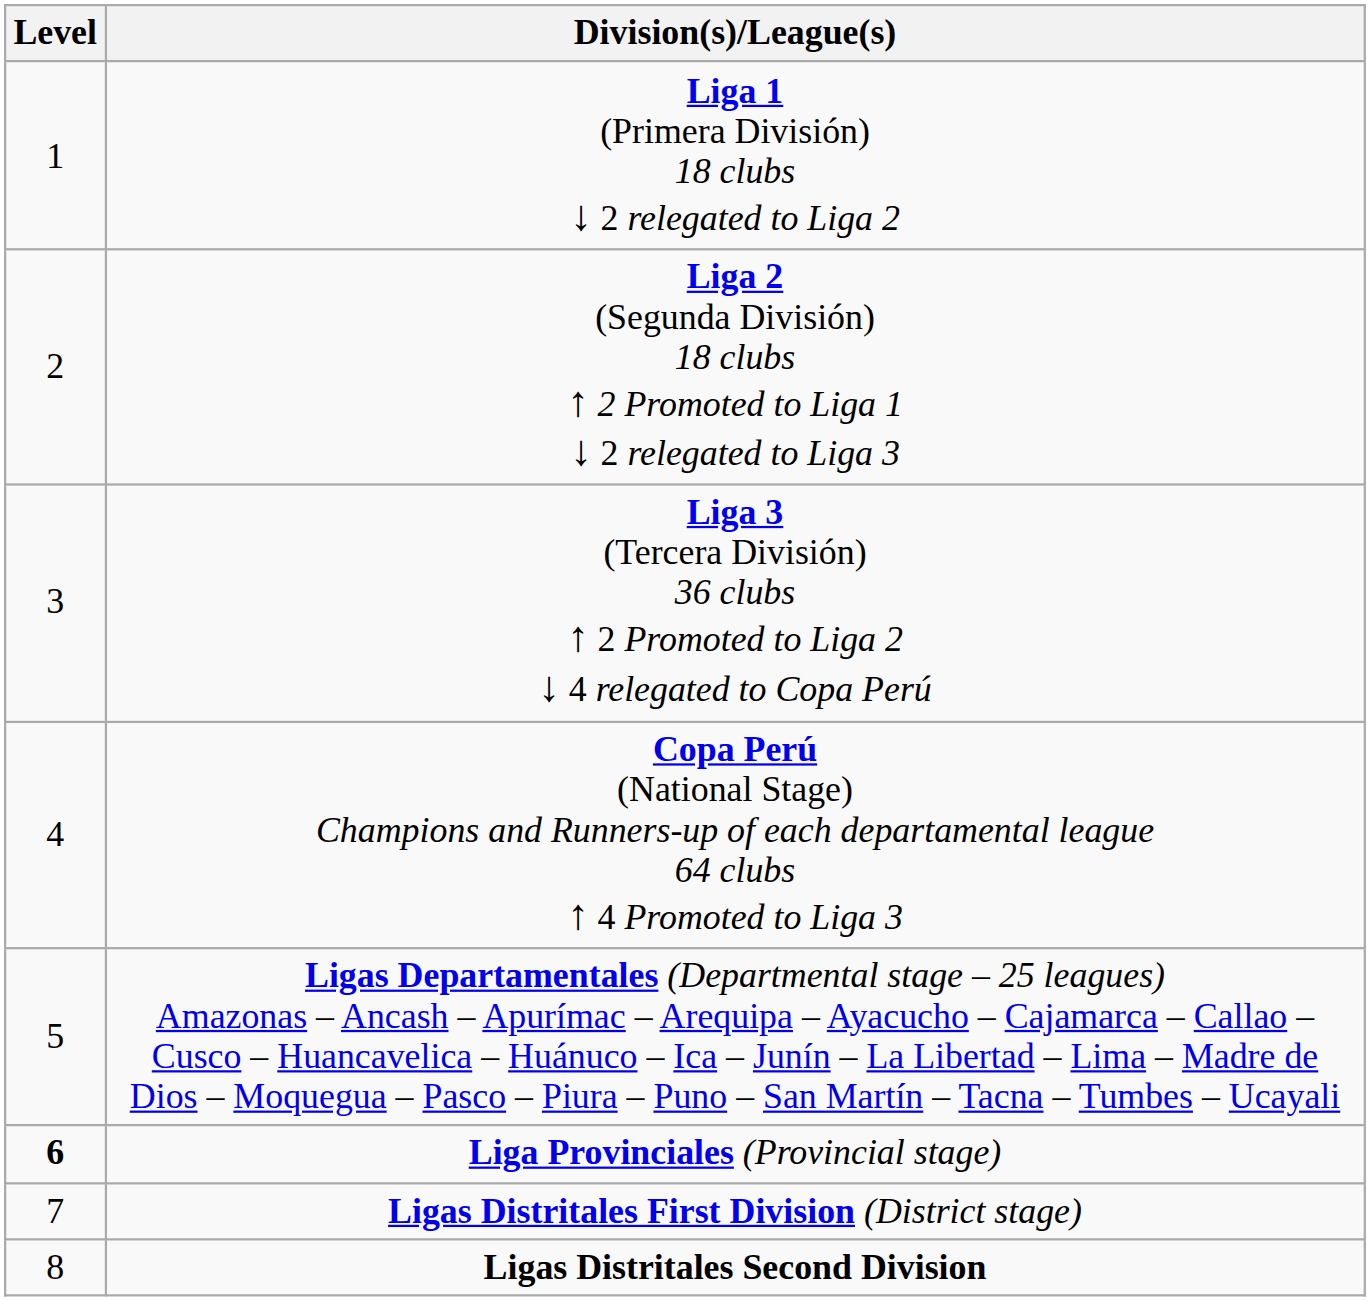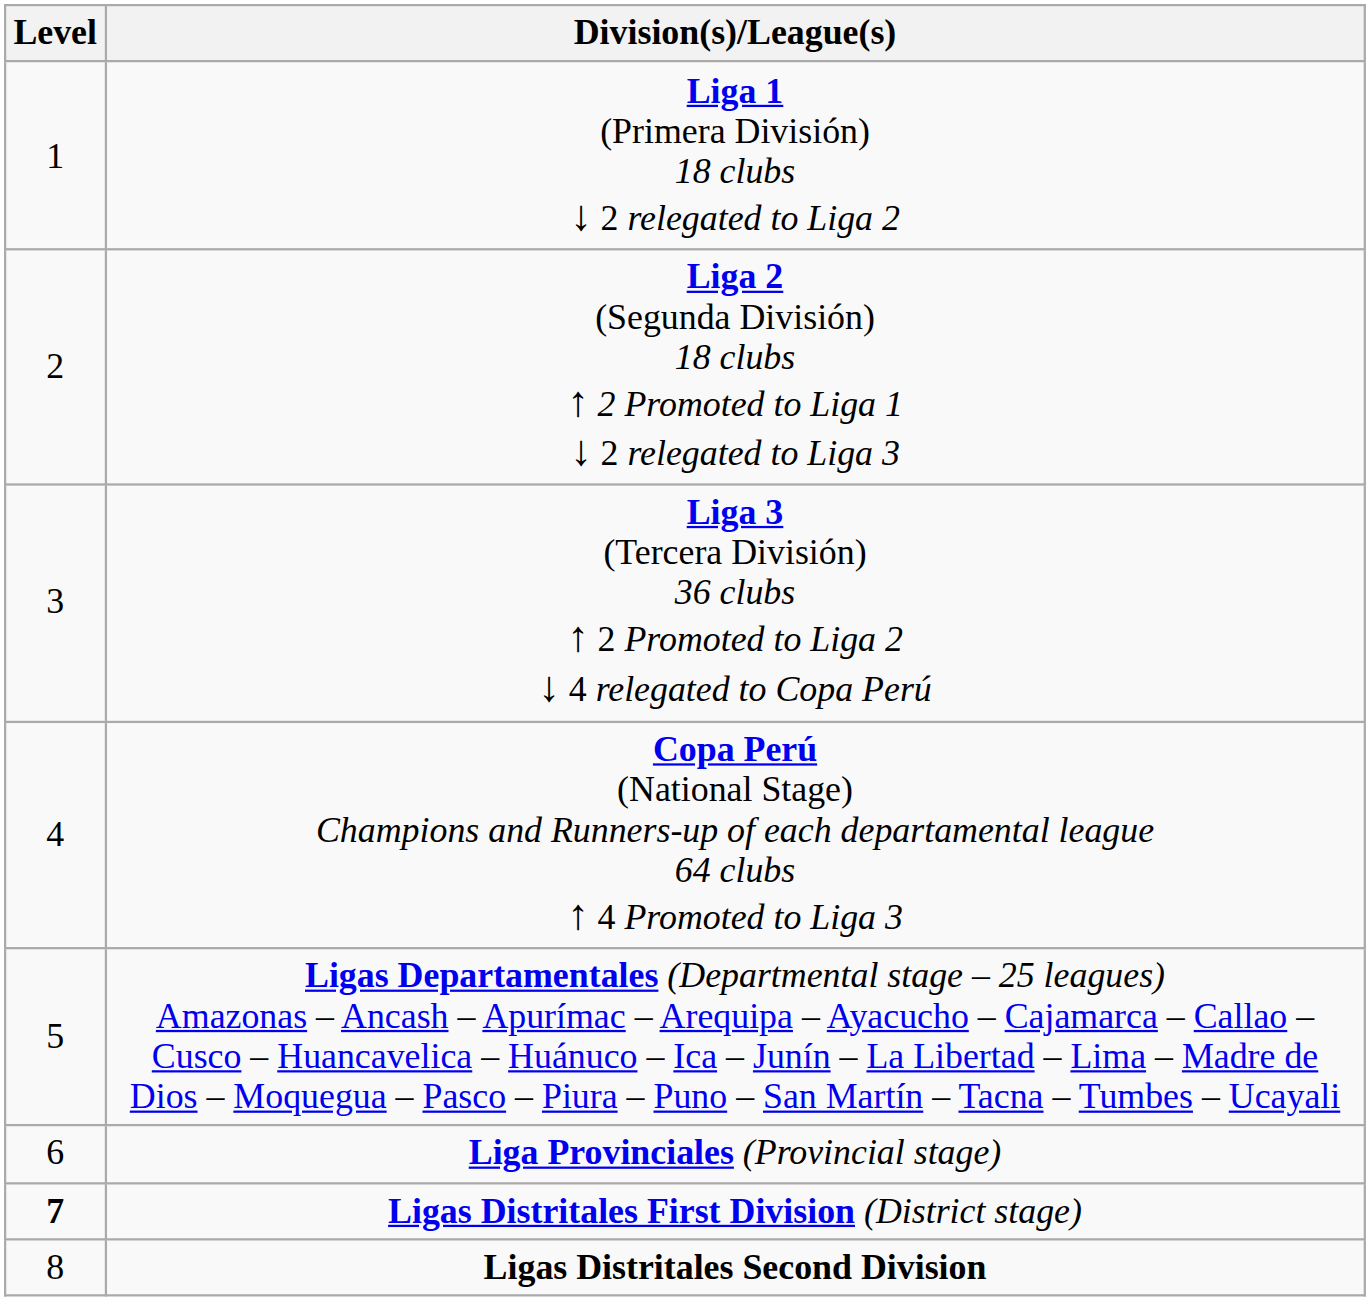(55, 1153) bold -> (55, 1153) normal
(55, 1210) normal -> (55, 1210) bold
